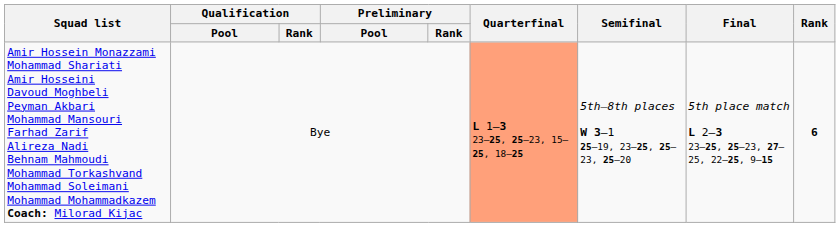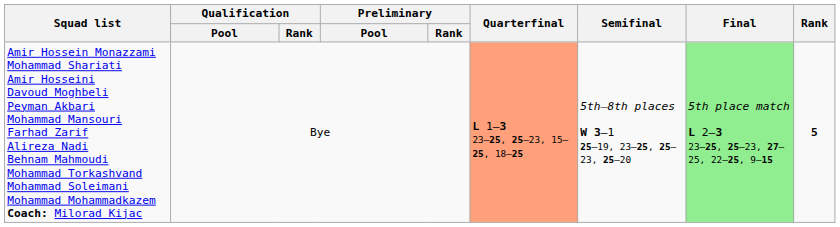(739, 132) no background -> (739, 132) lightgreen background
(814, 132) 6 -> (814, 132) 5
